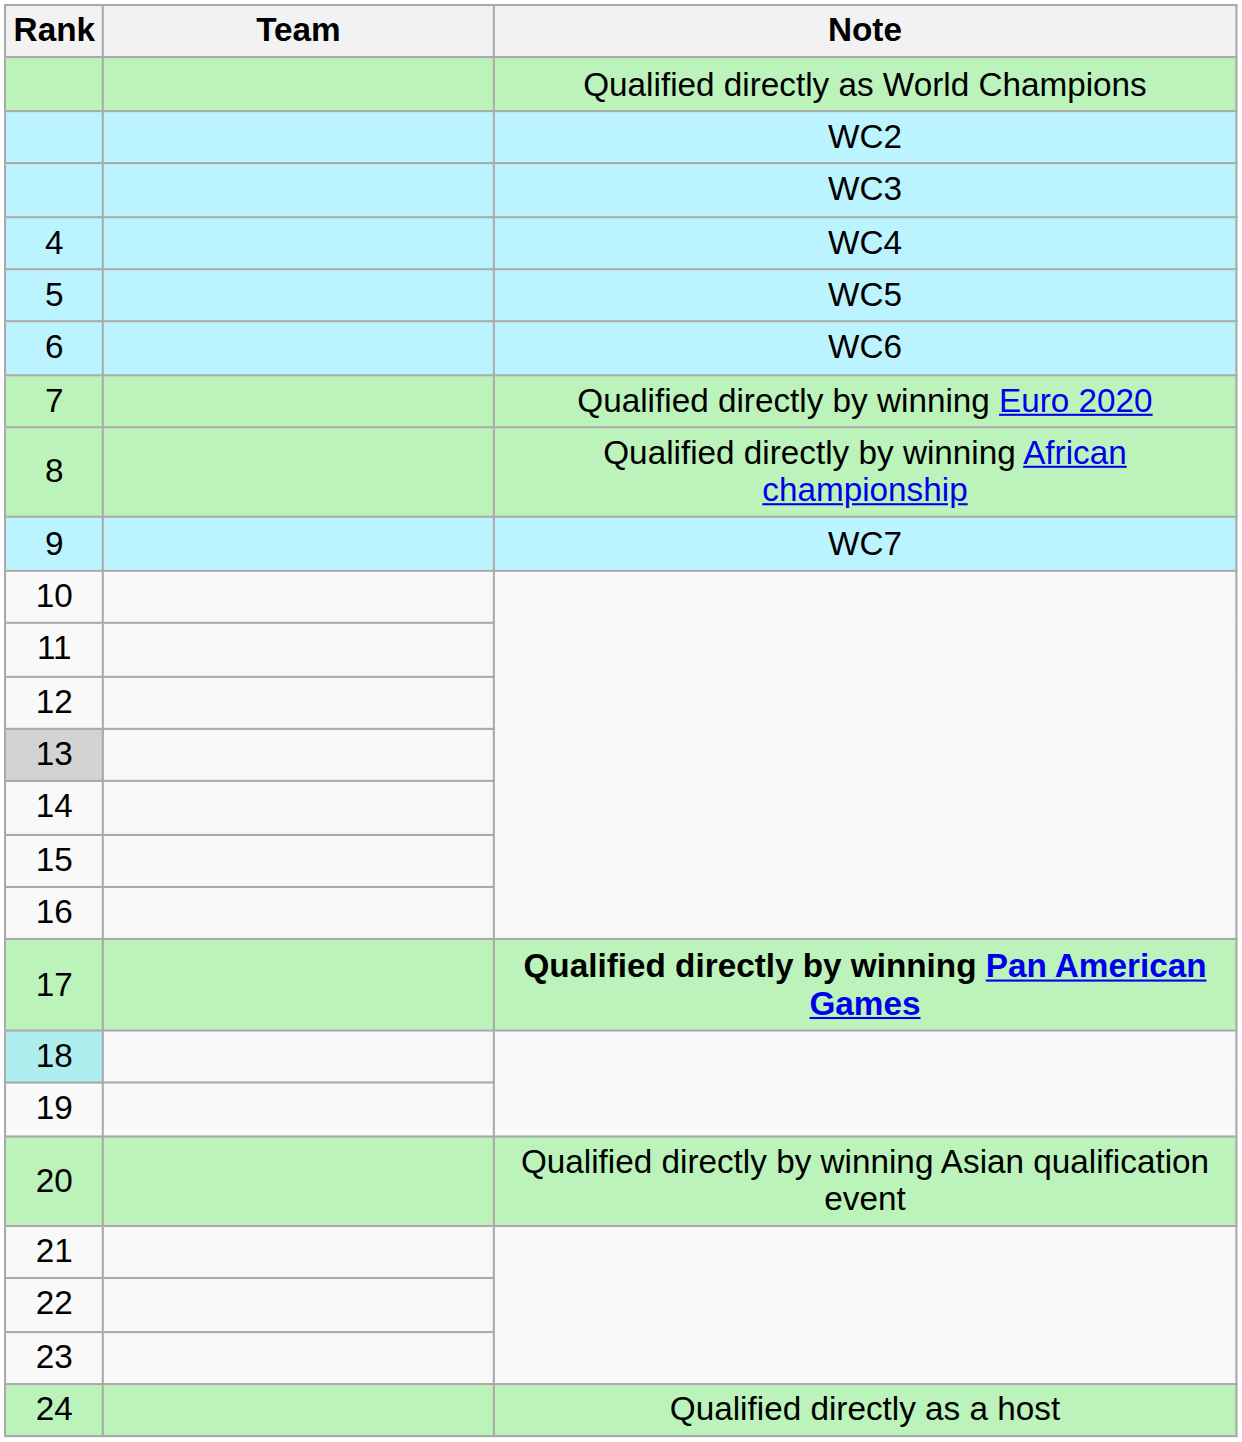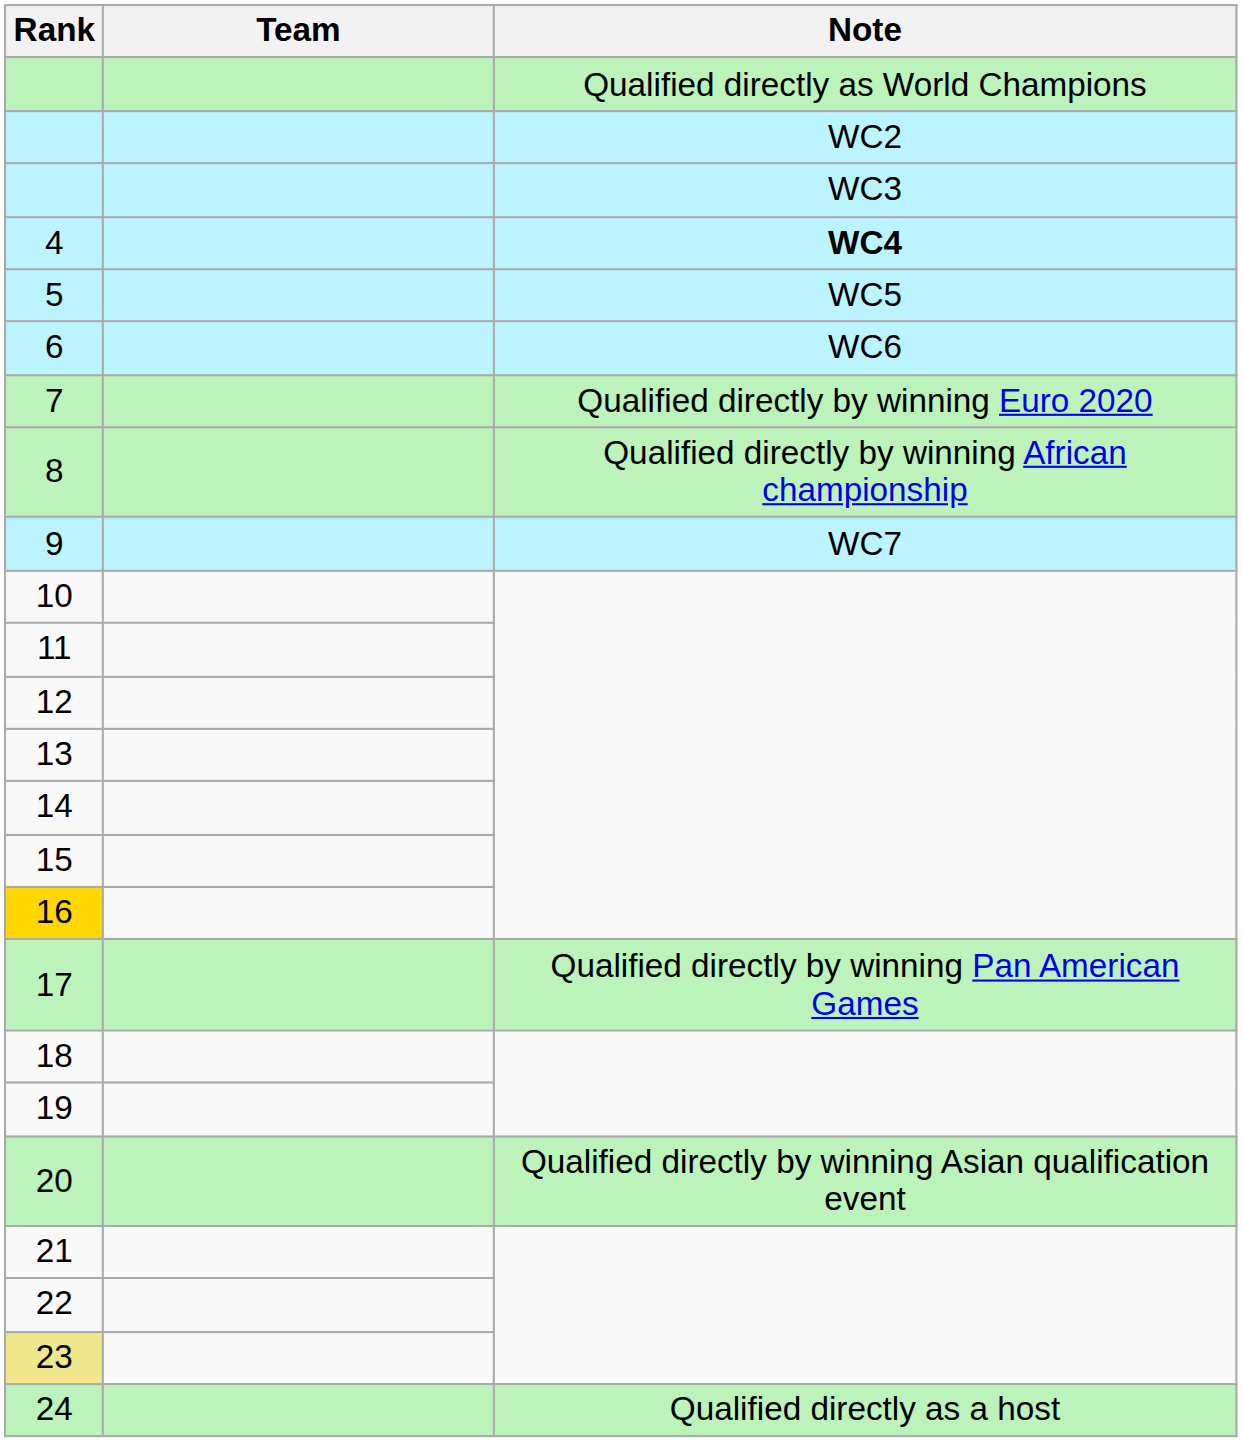(865, 242) normal -> (865, 242) bold
(54, 754) lightgrey background -> (54, 754) no background
(54, 912) no background -> (54, 912) gold background
(865, 984) bold -> (865, 984) normal
(54, 1055) paleturquoise background -> (54, 1055) no background
(54, 1357) no background -> (54, 1357) khaki background
